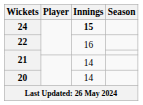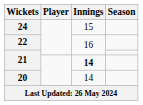(88, 27) bold -> (88, 27) normal
(88, 62) normal -> (88, 62) bold
